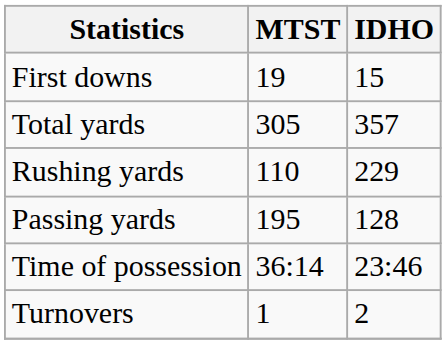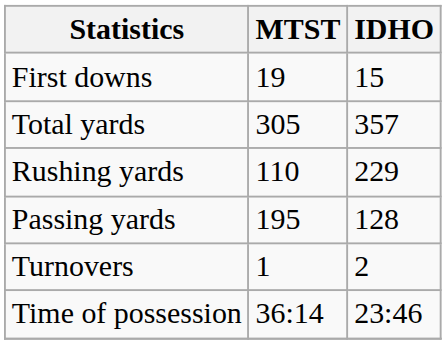rows swapped: (73, 313) <-> (127, 266)
